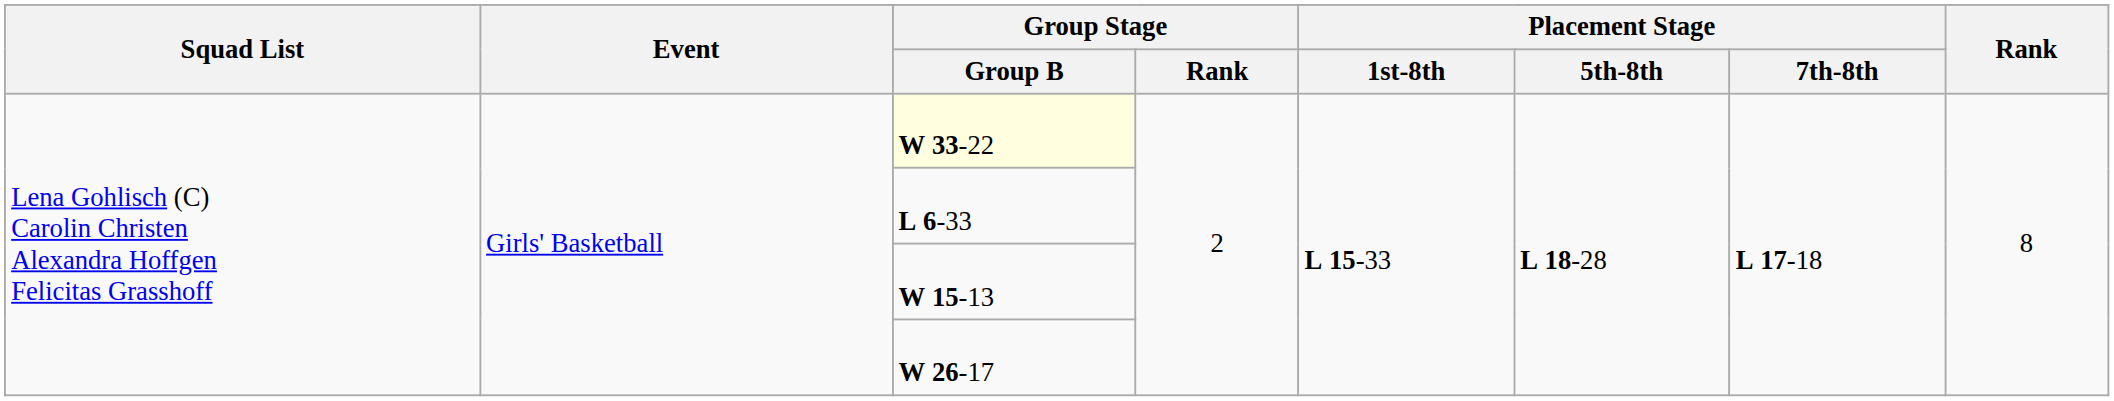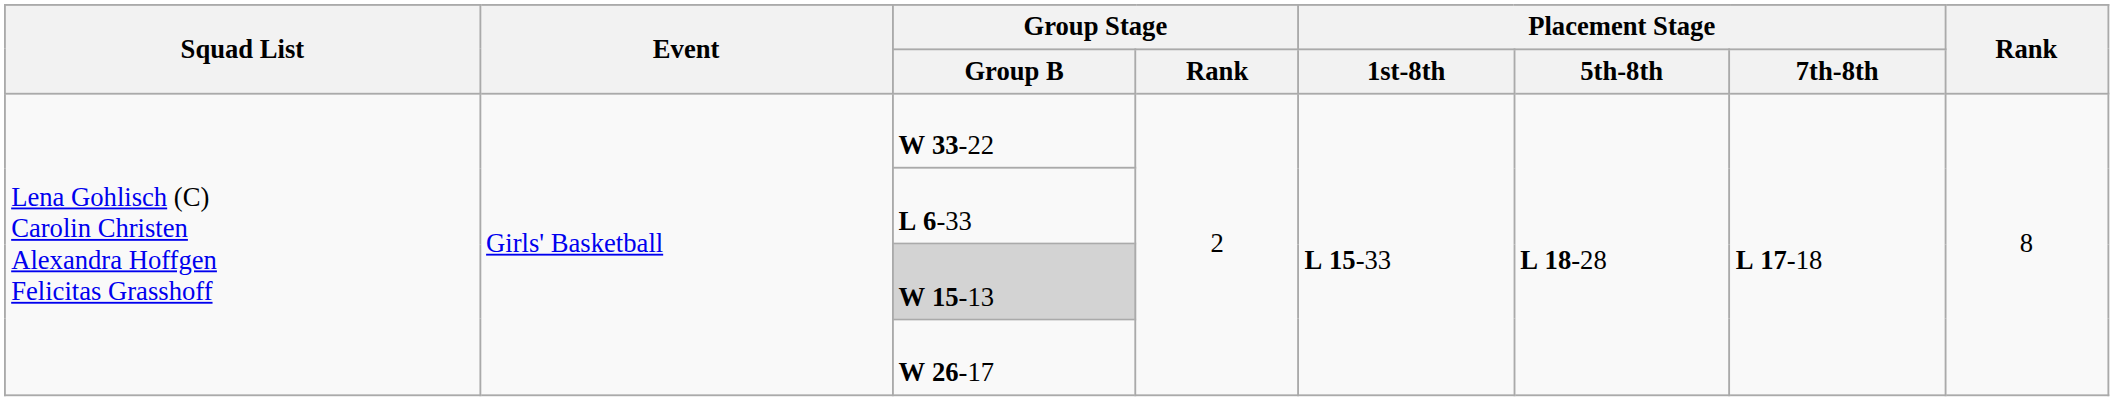(946, 146) lightyellow background -> (946, 146) no background
(946, 296) no background -> (946, 296) lightgrey background
